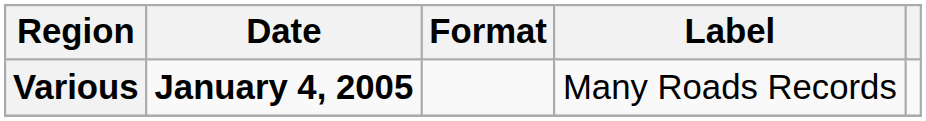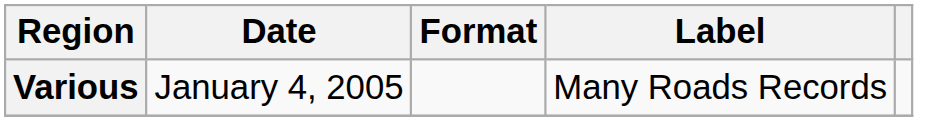(284, 87) bold -> (279, 87) normal
